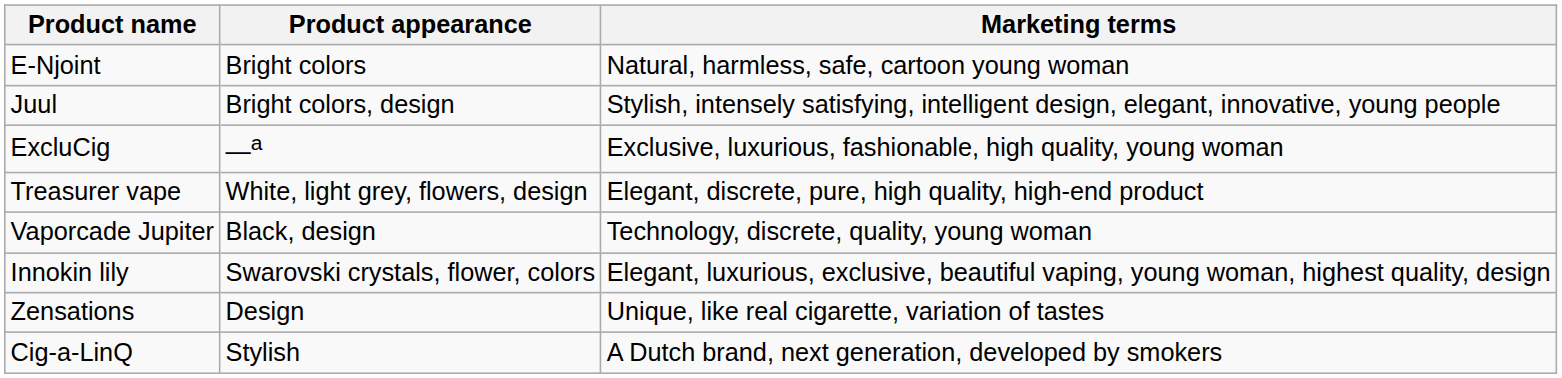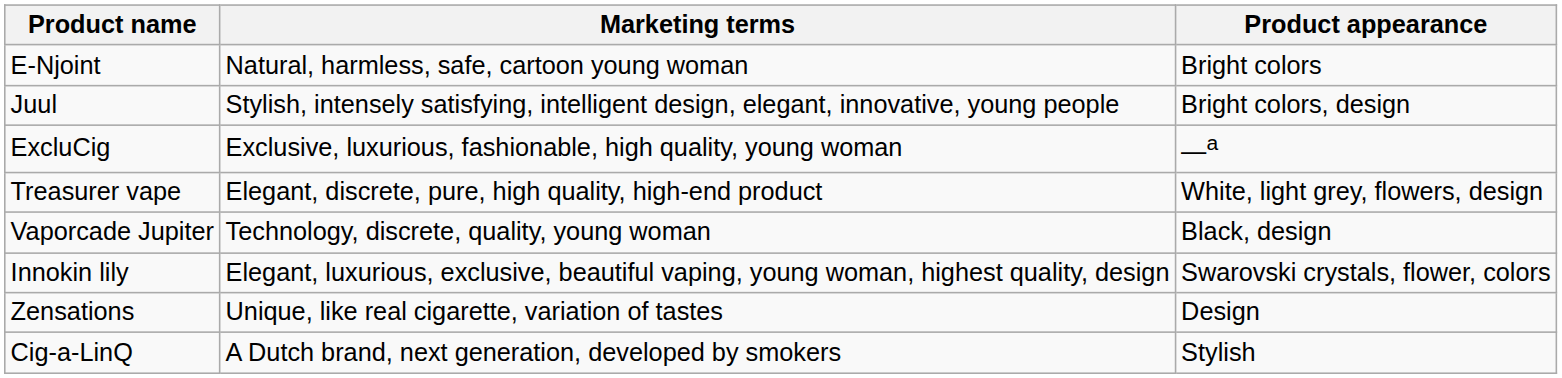columns swapped: (1079, 24) <-> (410, 24)
